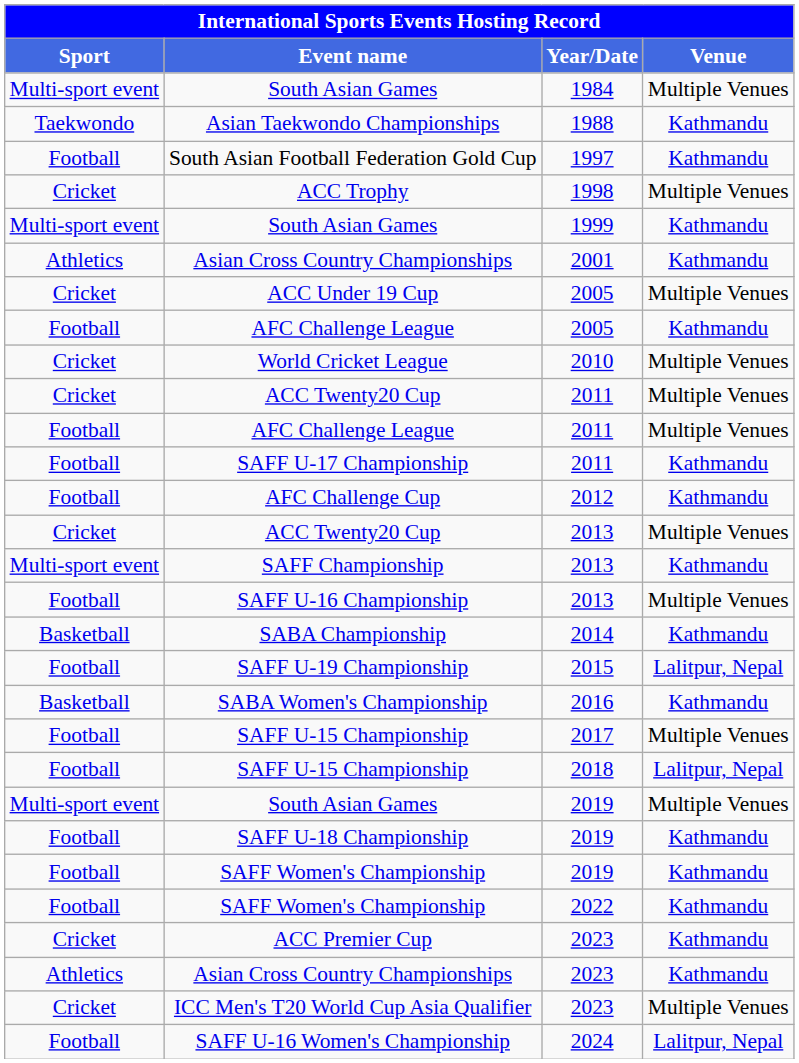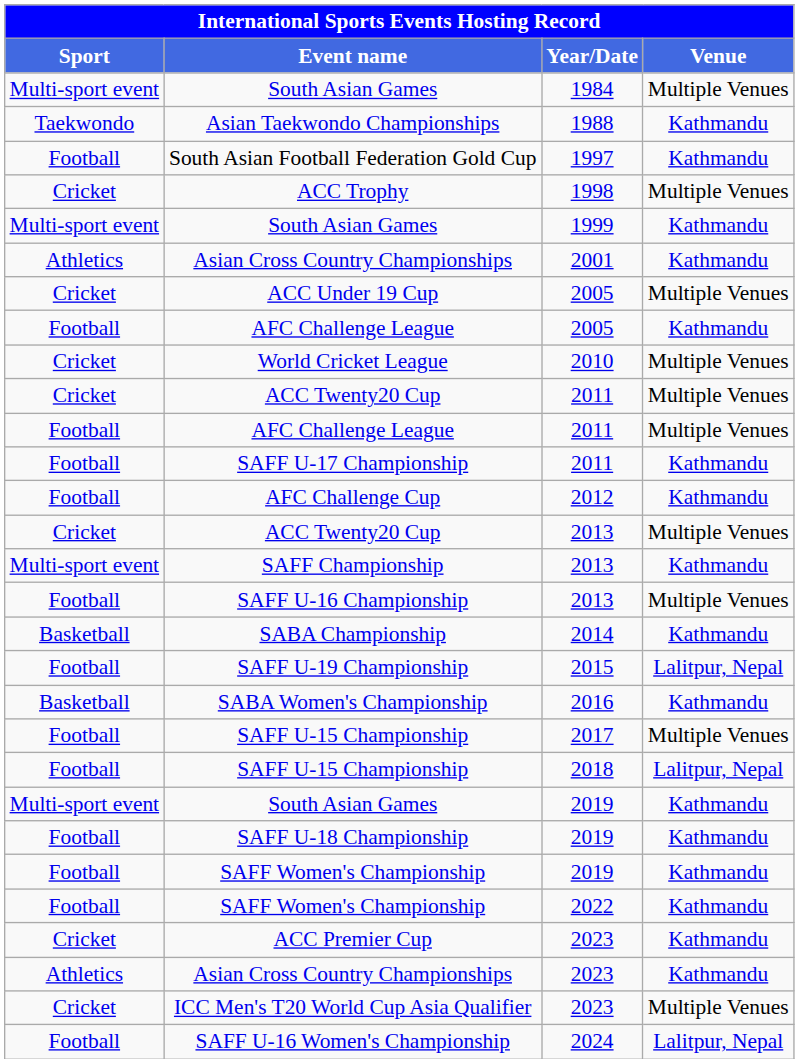(718, 803) Multiple Venues -> (718, 803) Kathmandu
